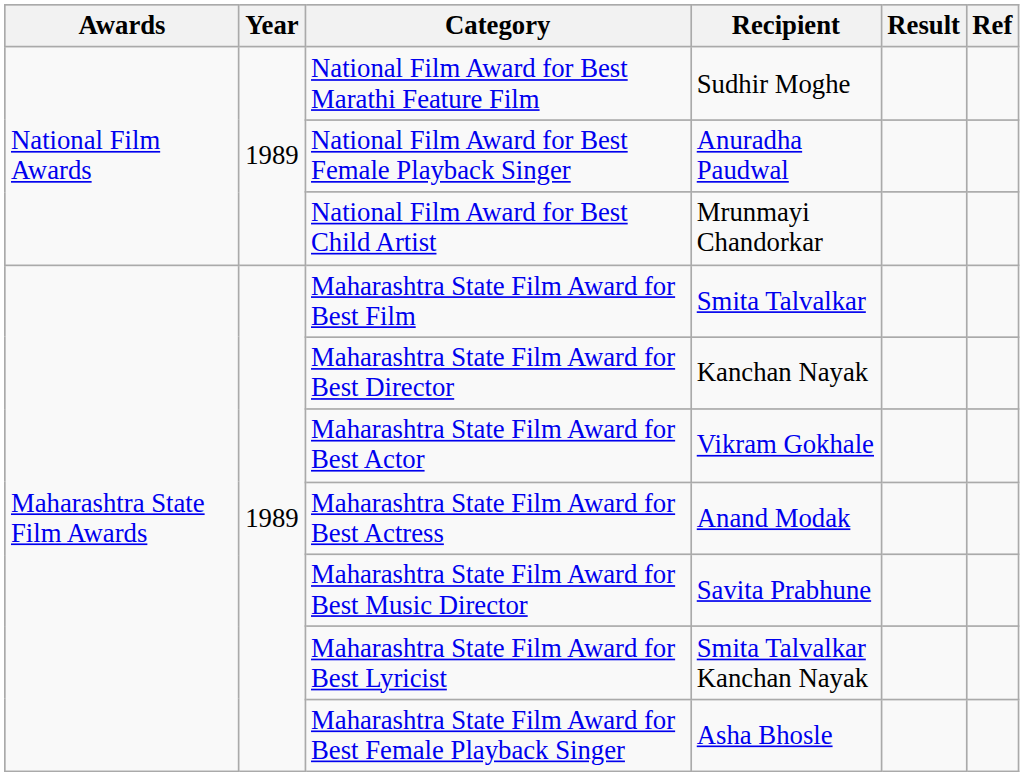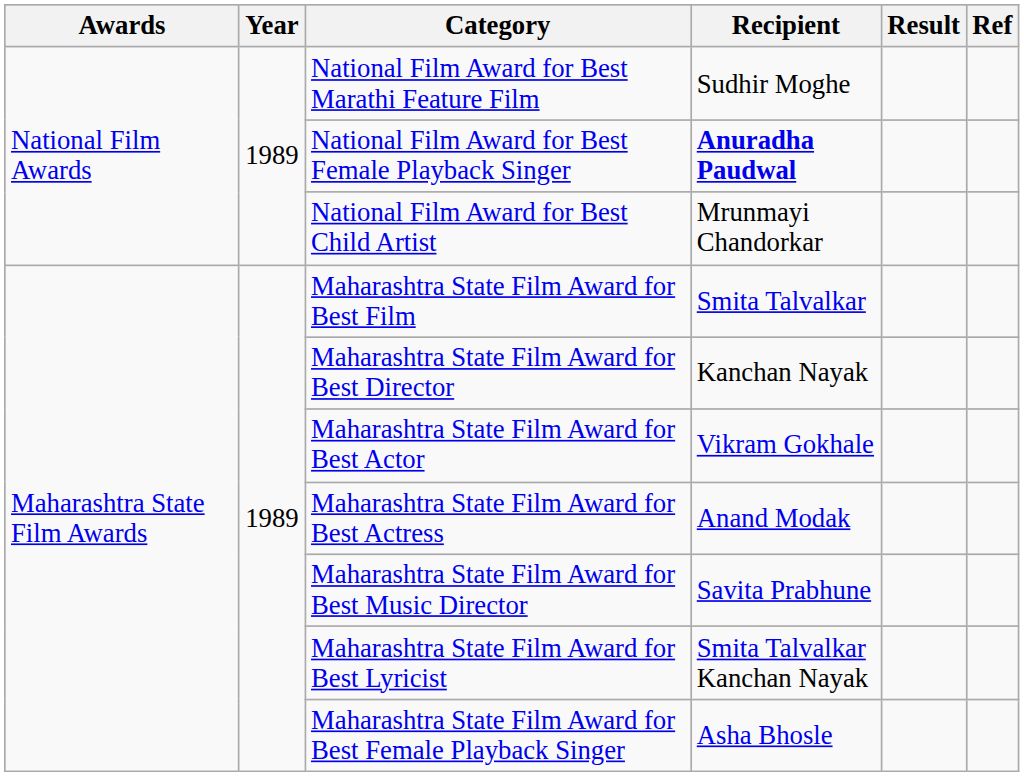(749, 155) normal -> (755, 155) bold
